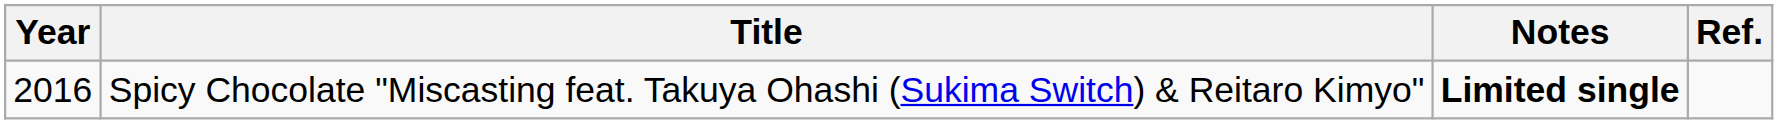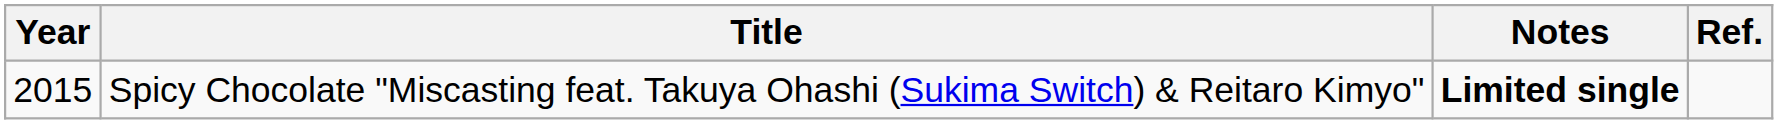(53, 88) 2016 -> (53, 88) 2015
